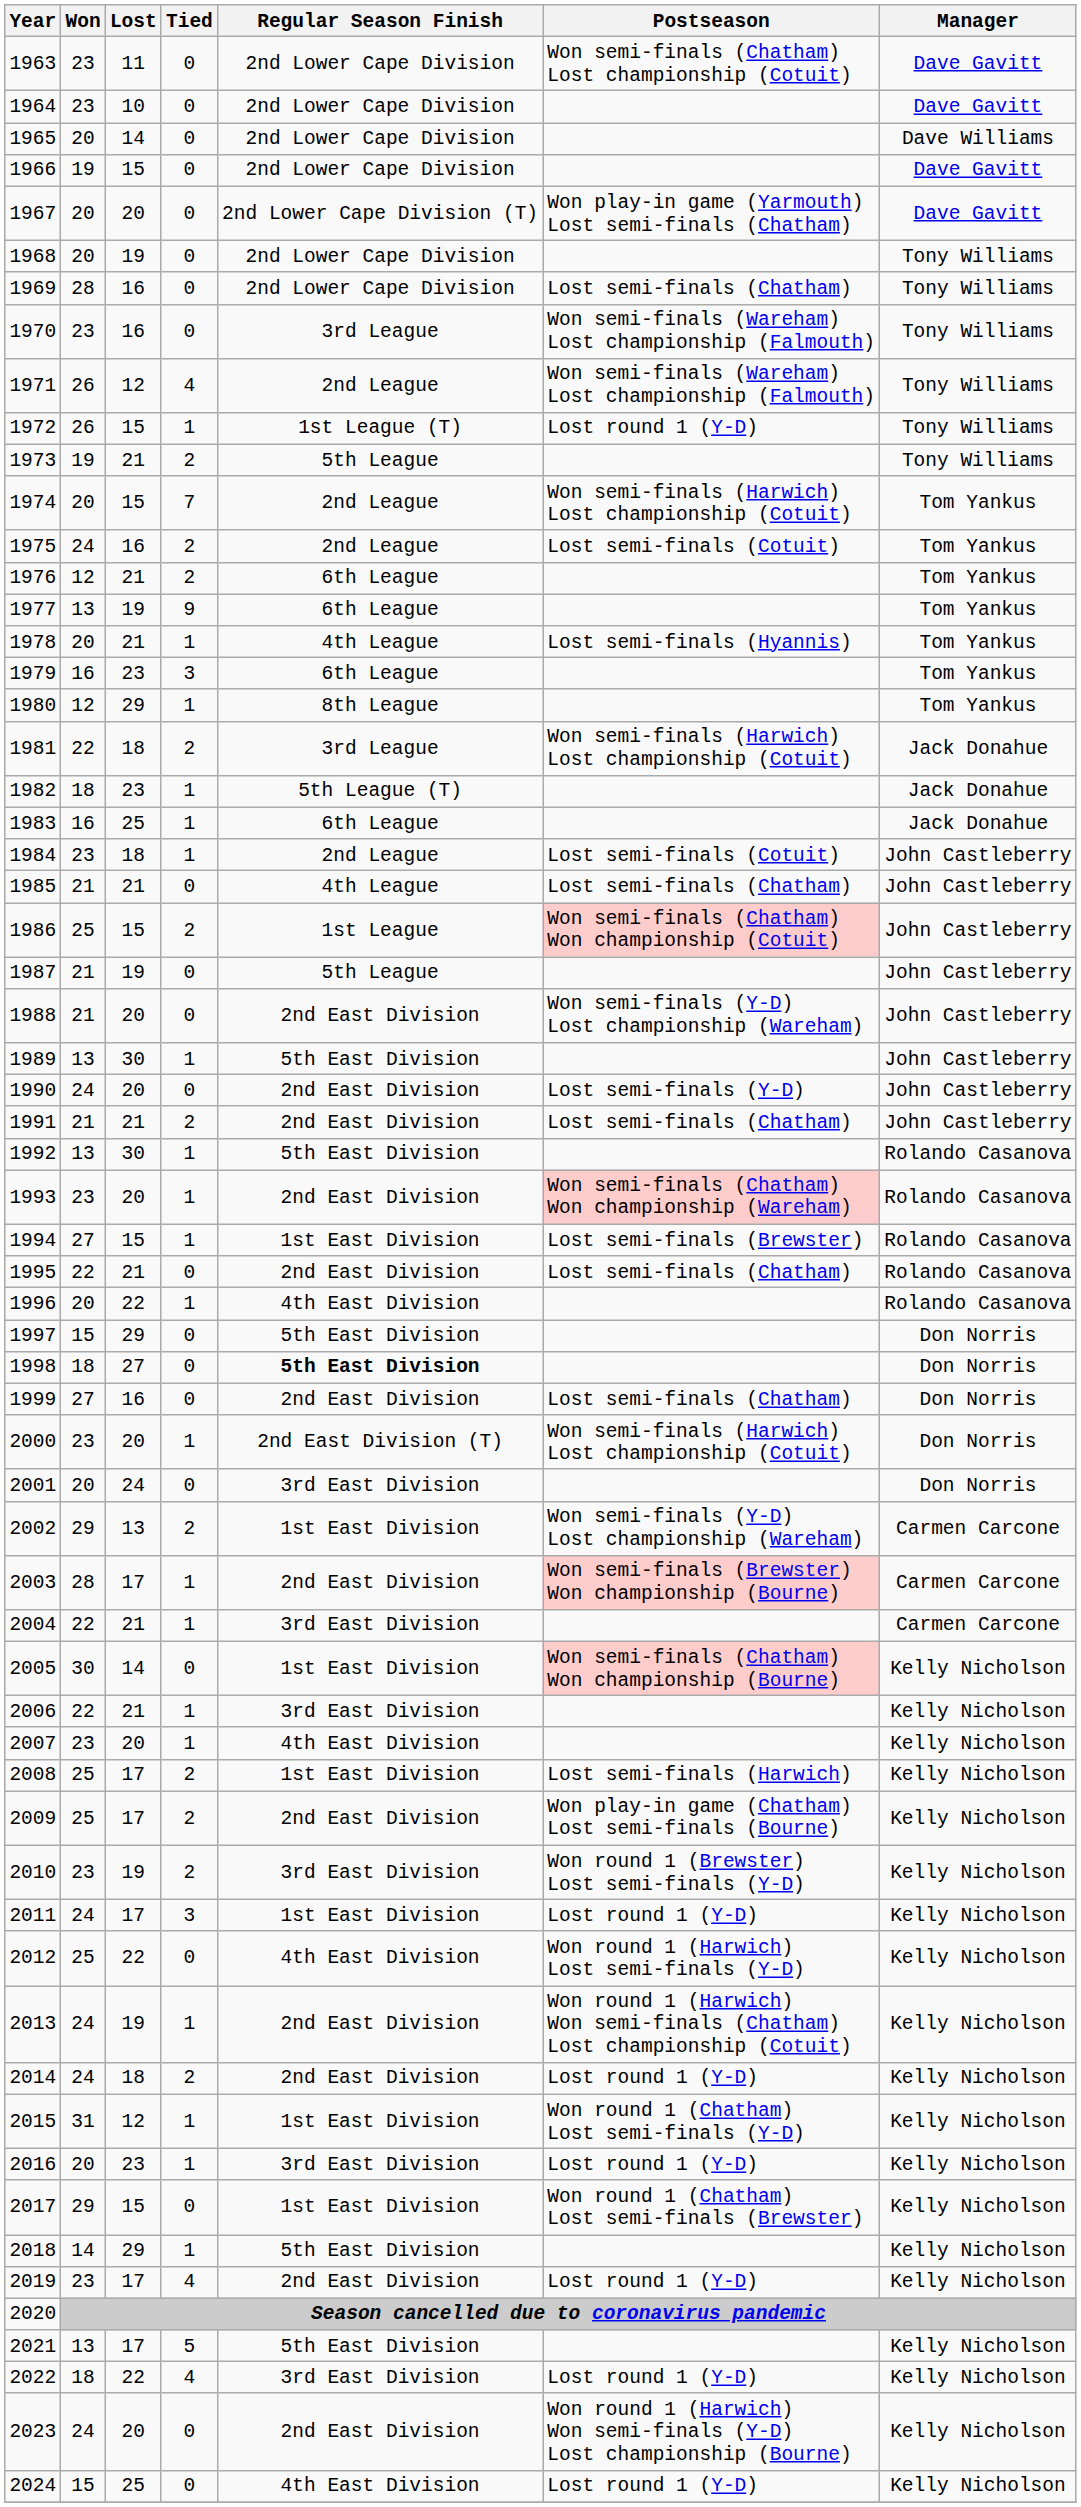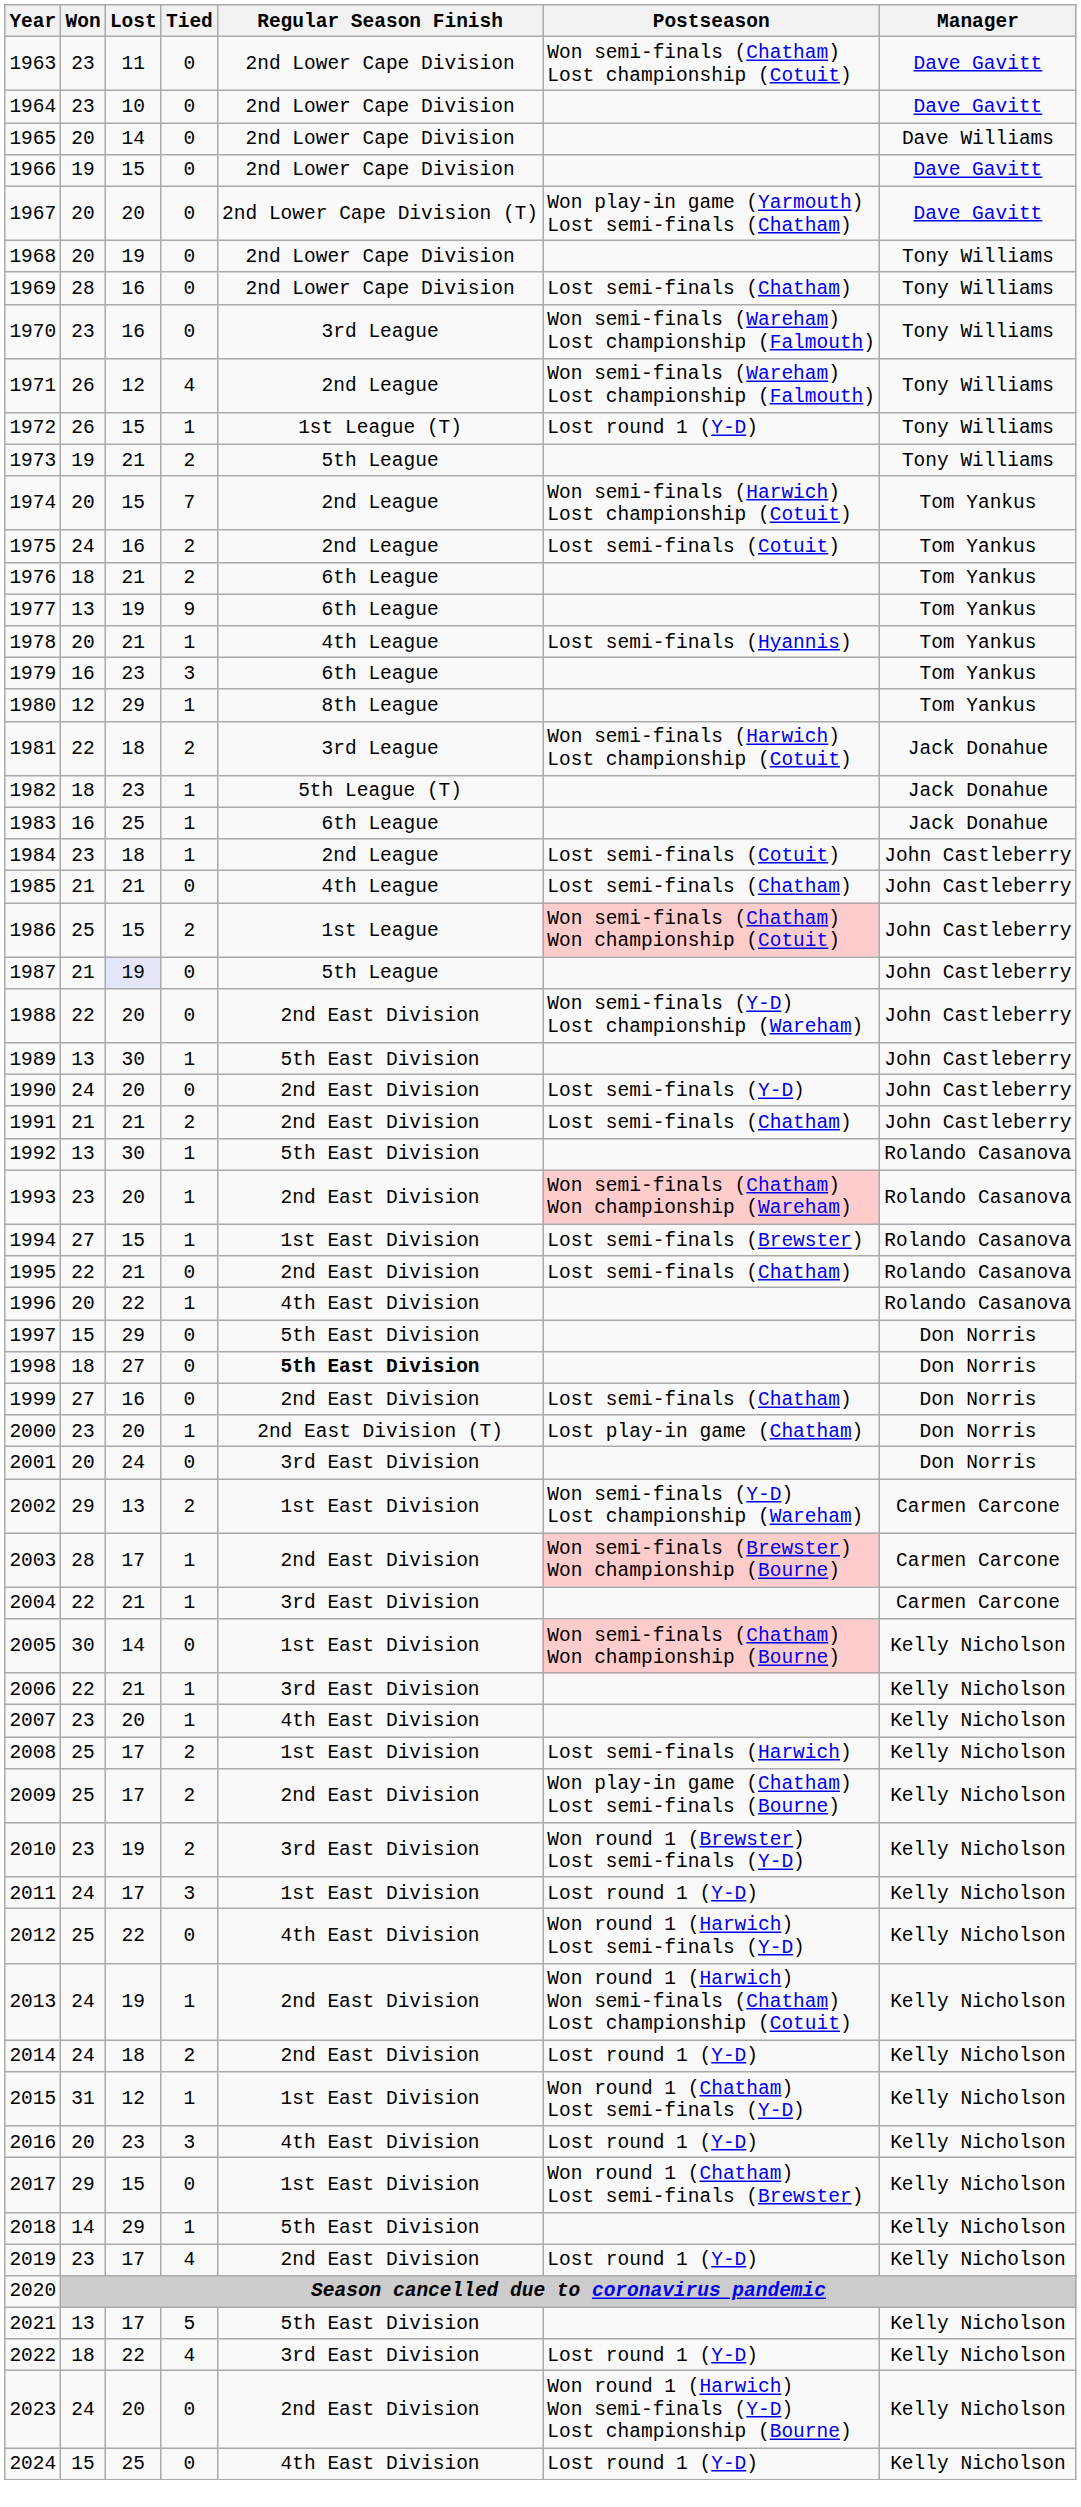(83, 578) 12 -> (83, 578) 18
(133, 973) no background -> (133, 973) lavender background
(83, 1016) 21 -> (83, 1016) 22
(699, 1442) Won semi-finals (Harwich) Lost championship (Cotuit) -> (705, 1431) Lost play-in game (Chatham)
(189, 2164) 1 -> (189, 2142) 3
(380, 2164) 3rd East Division -> (380, 2142) 4th East Division
